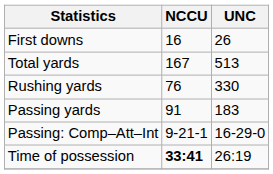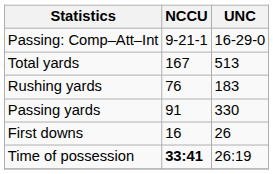rows swapped: (45, 40) <-> (83, 133)
(227, 86) 330 -> (227, 86) 183
(227, 110) 183 -> (227, 110) 330
